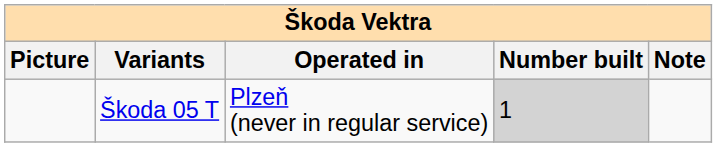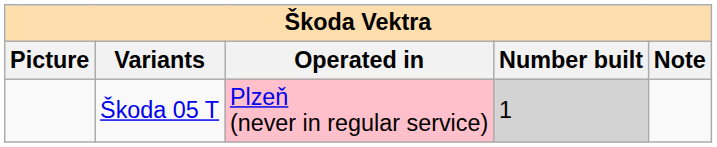(359, 110) no background -> (359, 110) pink background
